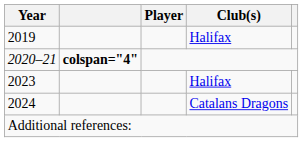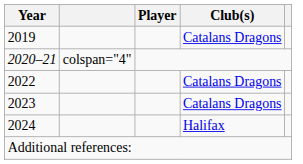(210, 37) Halifax -> (232, 37) Catalans Dragons
(100, 59) bold -> (97, 59) normal
+ row: (22, 81)
(210, 81) Halifax -> (232, 103) Catalans Dragons
(239, 103) Catalans Dragons -> (204, 125) Halifax
